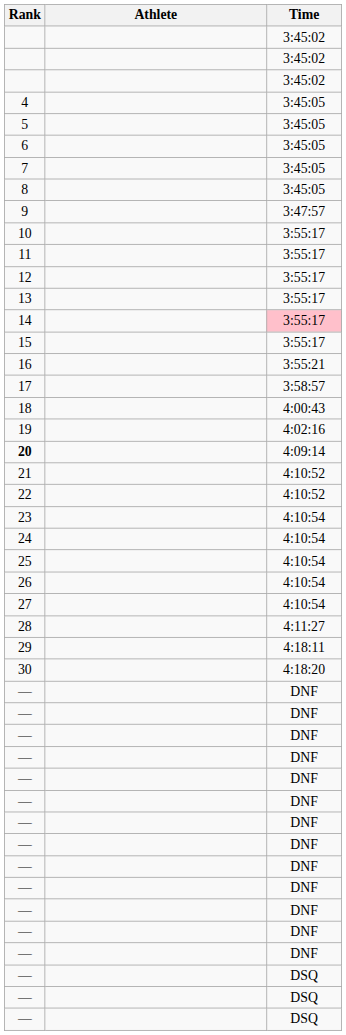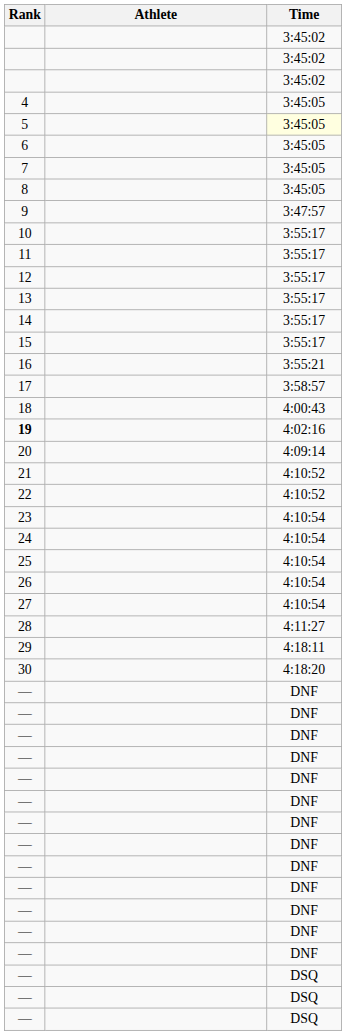(304, 124) no background -> (304, 124) lightyellow background
(304, 320) pink background -> (304, 320) no background
(25, 430) normal -> (25, 430) bold
(25, 451) bold -> (25, 451) normal
